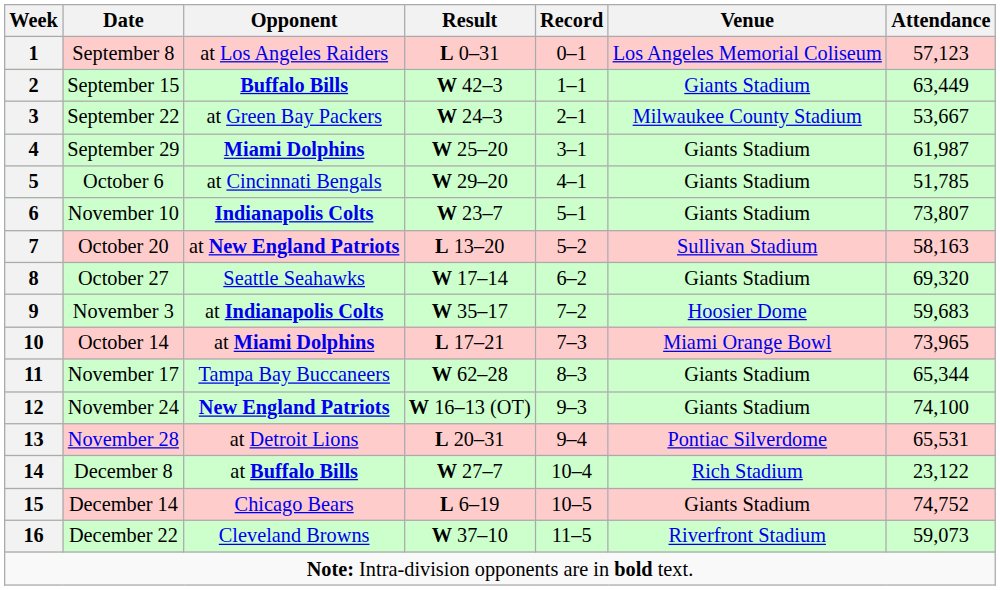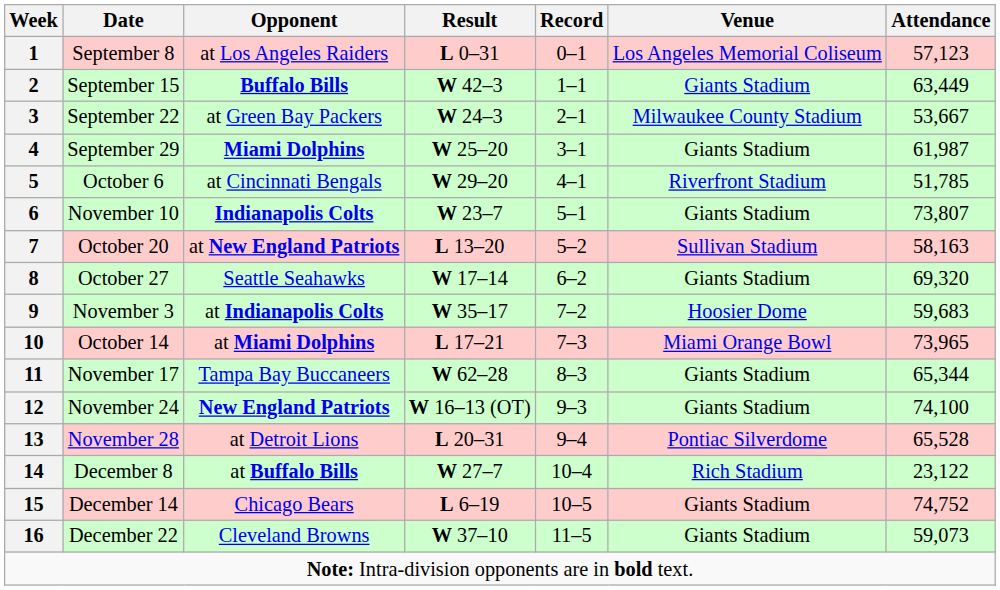(747, 181) Giants Stadium -> (747, 181) Riverfront Stadium
(941, 439) 65,531 -> (941, 439) 65,528
(747, 536) Riverfront Stadium -> (747, 536) Giants Stadium
